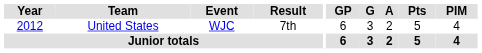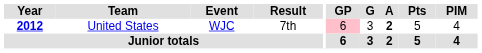(30, 26) normal -> (30, 26) bold
(343, 26) no background -> (343, 26) pink background
(389, 26) normal -> (389, 26) bold
